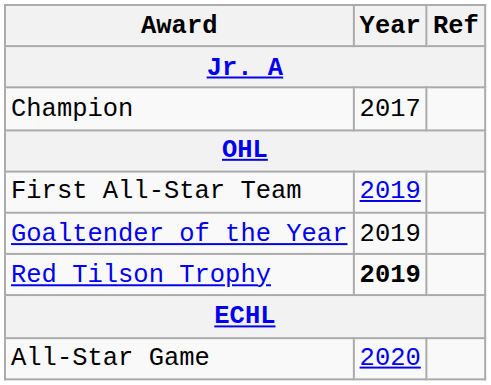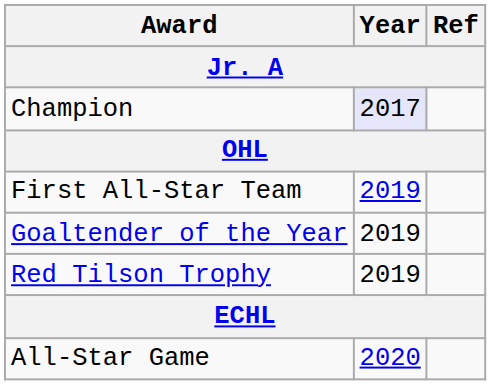(390, 109) no background -> (390, 109) lavender background
(390, 275) bold -> (390, 275) normal
